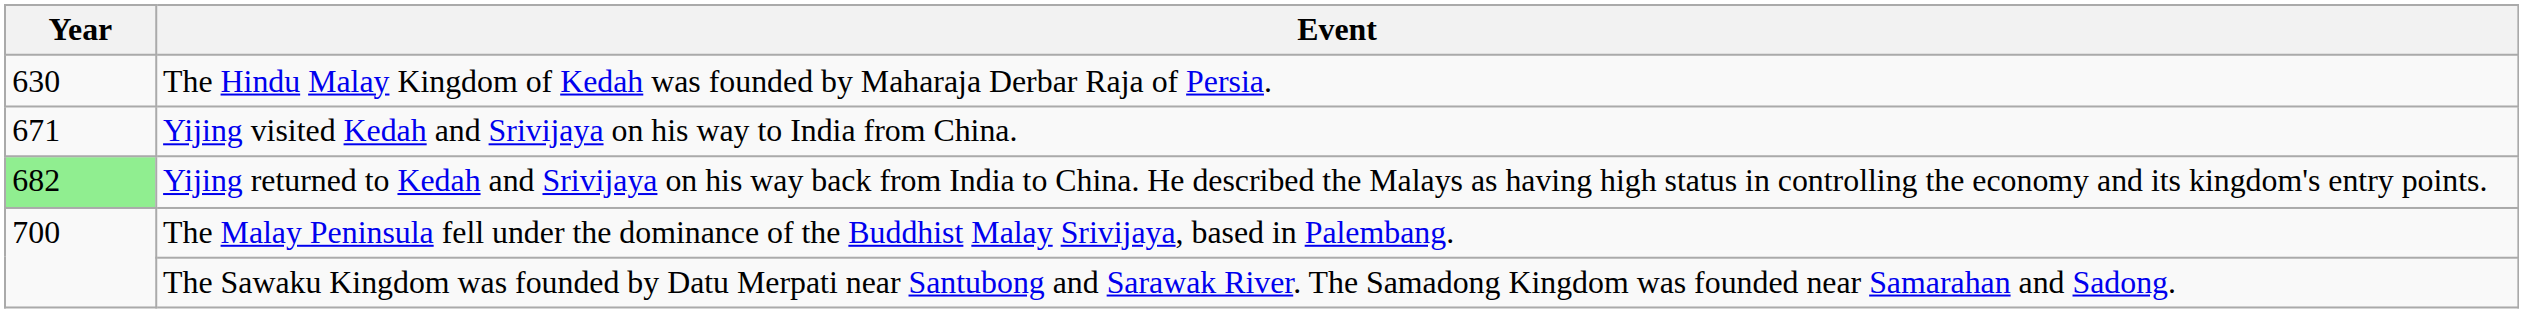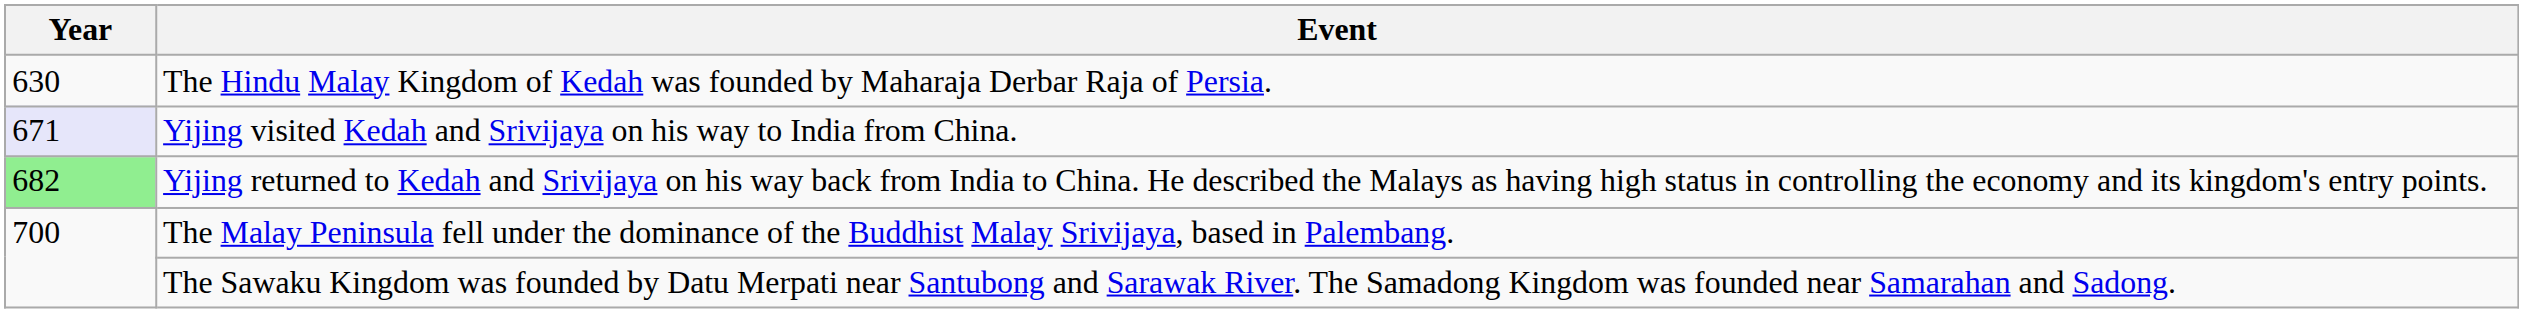(36, 130) no background -> (36, 130) lavender background
